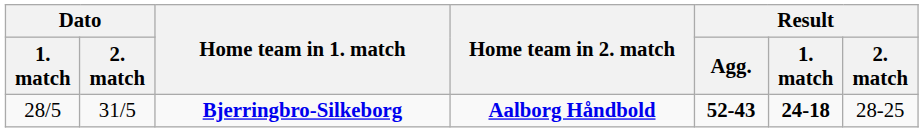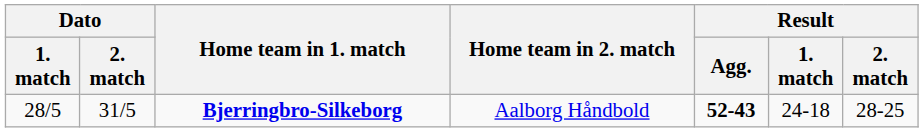(572, 110) bold -> (572, 110) normal
(806, 110) bold -> (806, 110) normal
